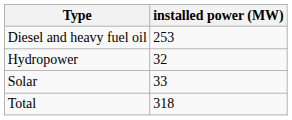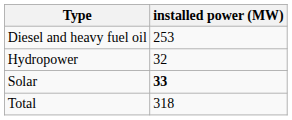(160, 81) normal -> (160, 81) bold
